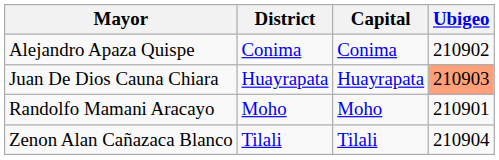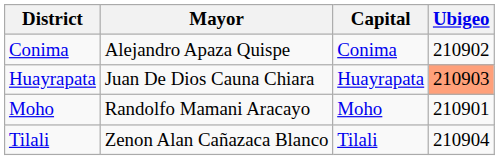columns swapped: (285, 19) <-> (121, 19)
